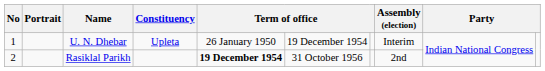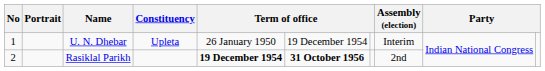(327, 58) normal -> (327, 58) bold
